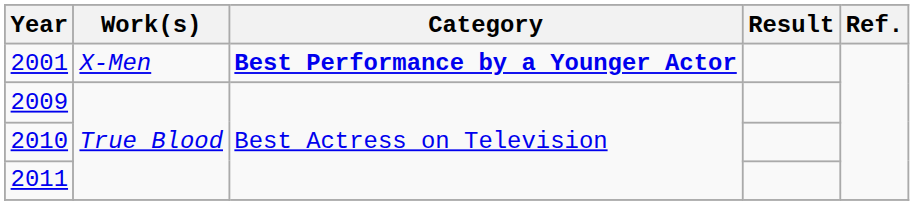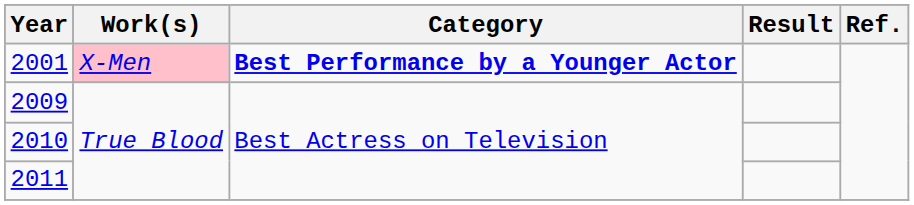(115, 63) no background -> (115, 63) pink background
